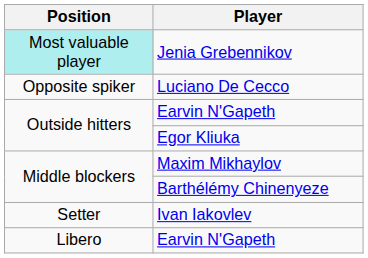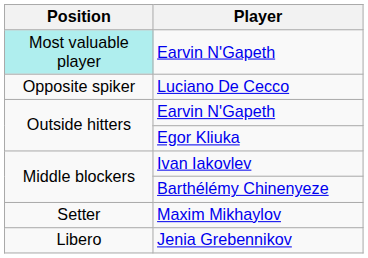(224, 52) Jenia Grebennikov -> (216, 52) Earvin N'Gapeth
(219, 163) Maxim Mikhaylov -> (204, 163) Ivan Iakovlev
(204, 214) Ivan Iakovlev -> (219, 214) Maxim Mikhaylov
(216, 240) Earvin N'Gapeth -> (224, 240) Jenia Grebennikov
